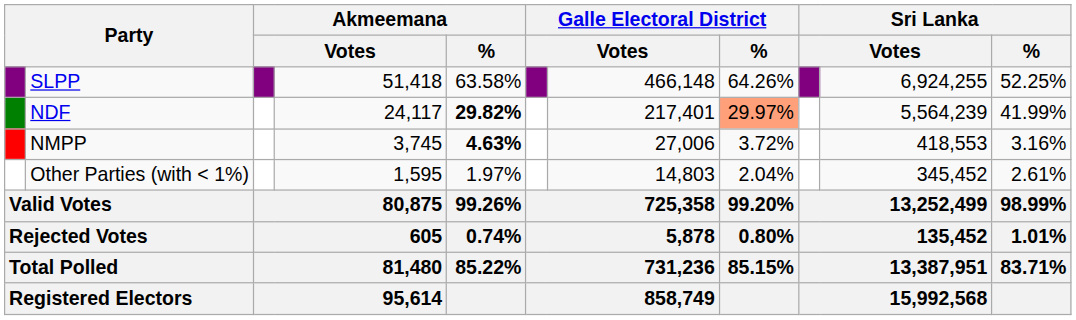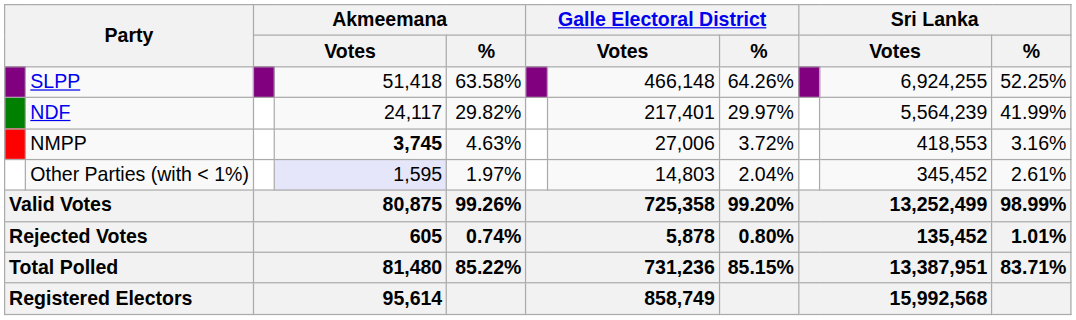(488, 112) bold -> (488, 112) normal
(761, 112) lightsalmon background -> (761, 112) no background
(418, 143) normal -> (418, 143) bold
(494, 143) bold -> (494, 143) normal
(418, 174) no background -> (418, 174) lavender background
